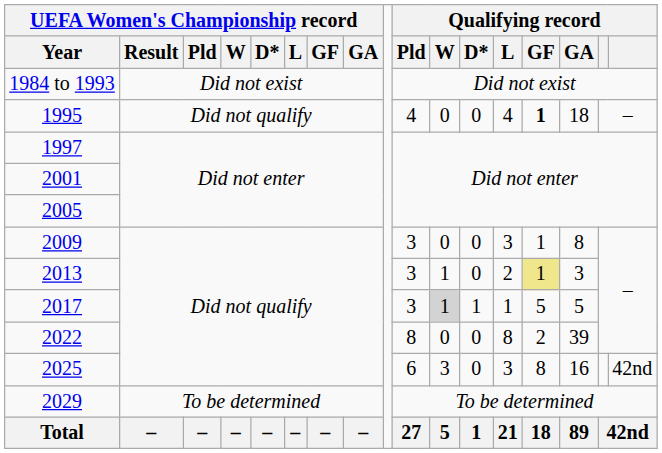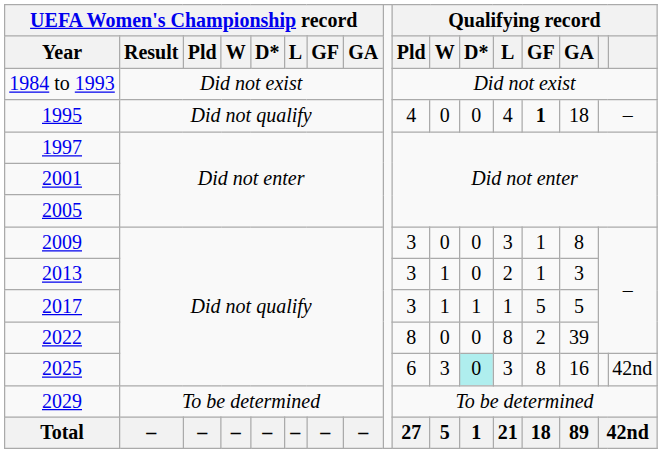(541, 274) khaki background -> (541, 274) no background
(445, 305) lightgrey background -> (445, 305) no background
(476, 369) no background -> (476, 369) paleturquoise background
